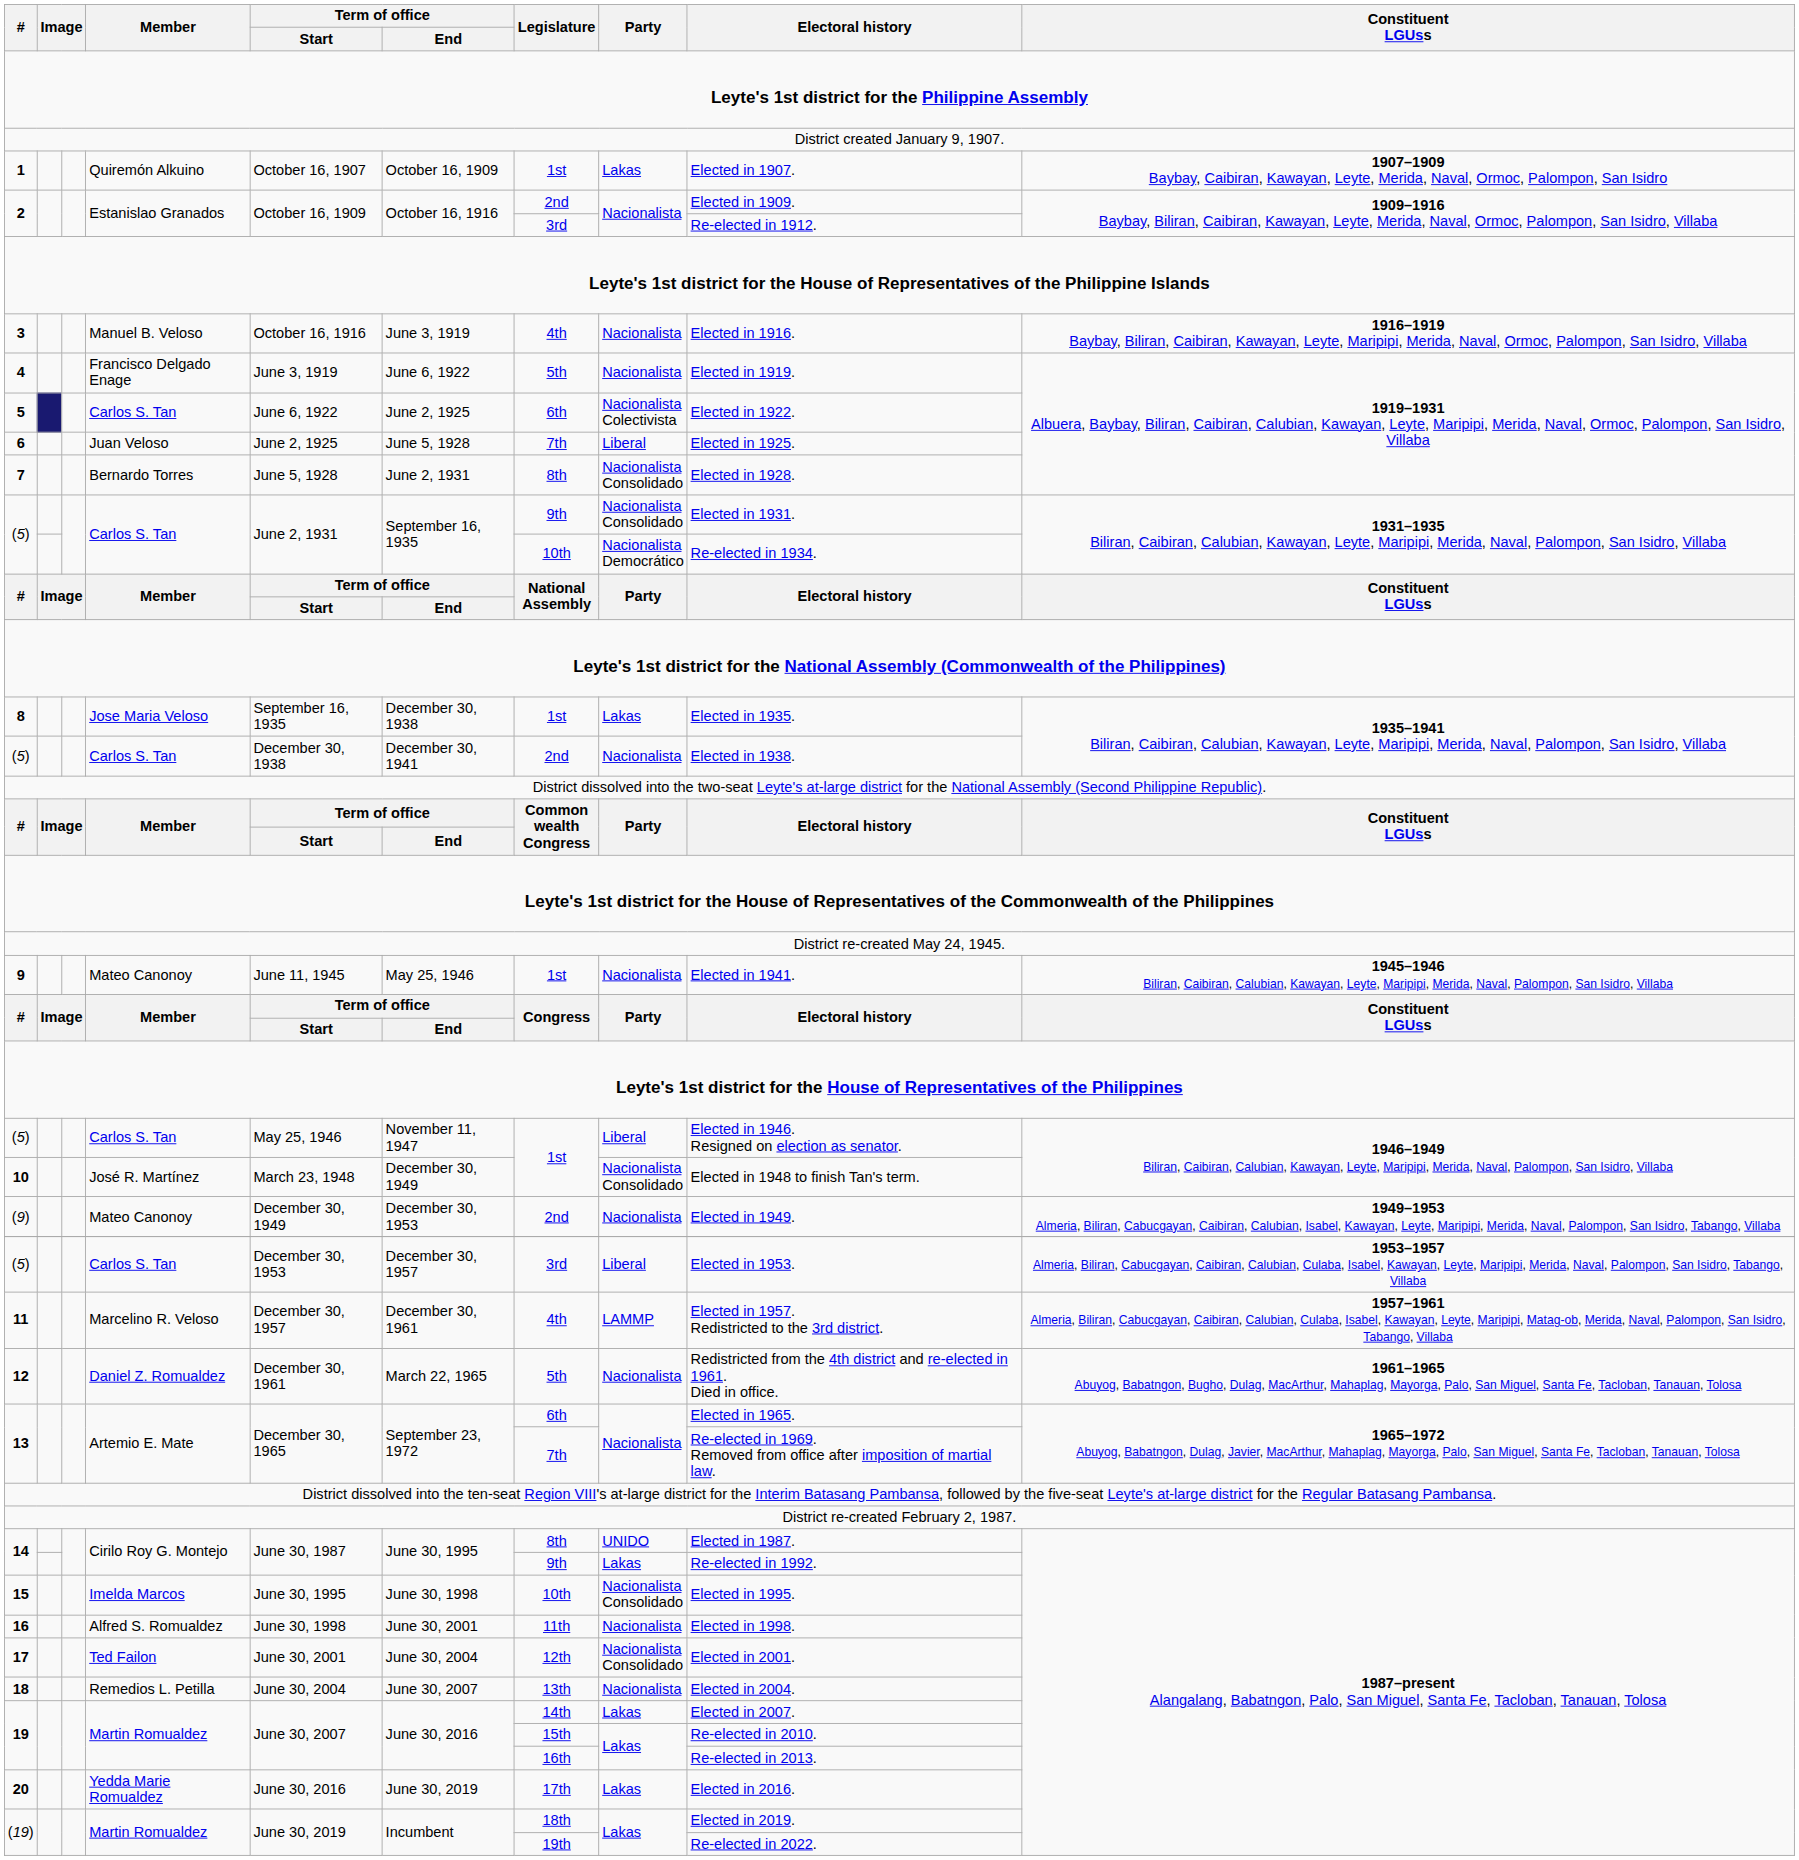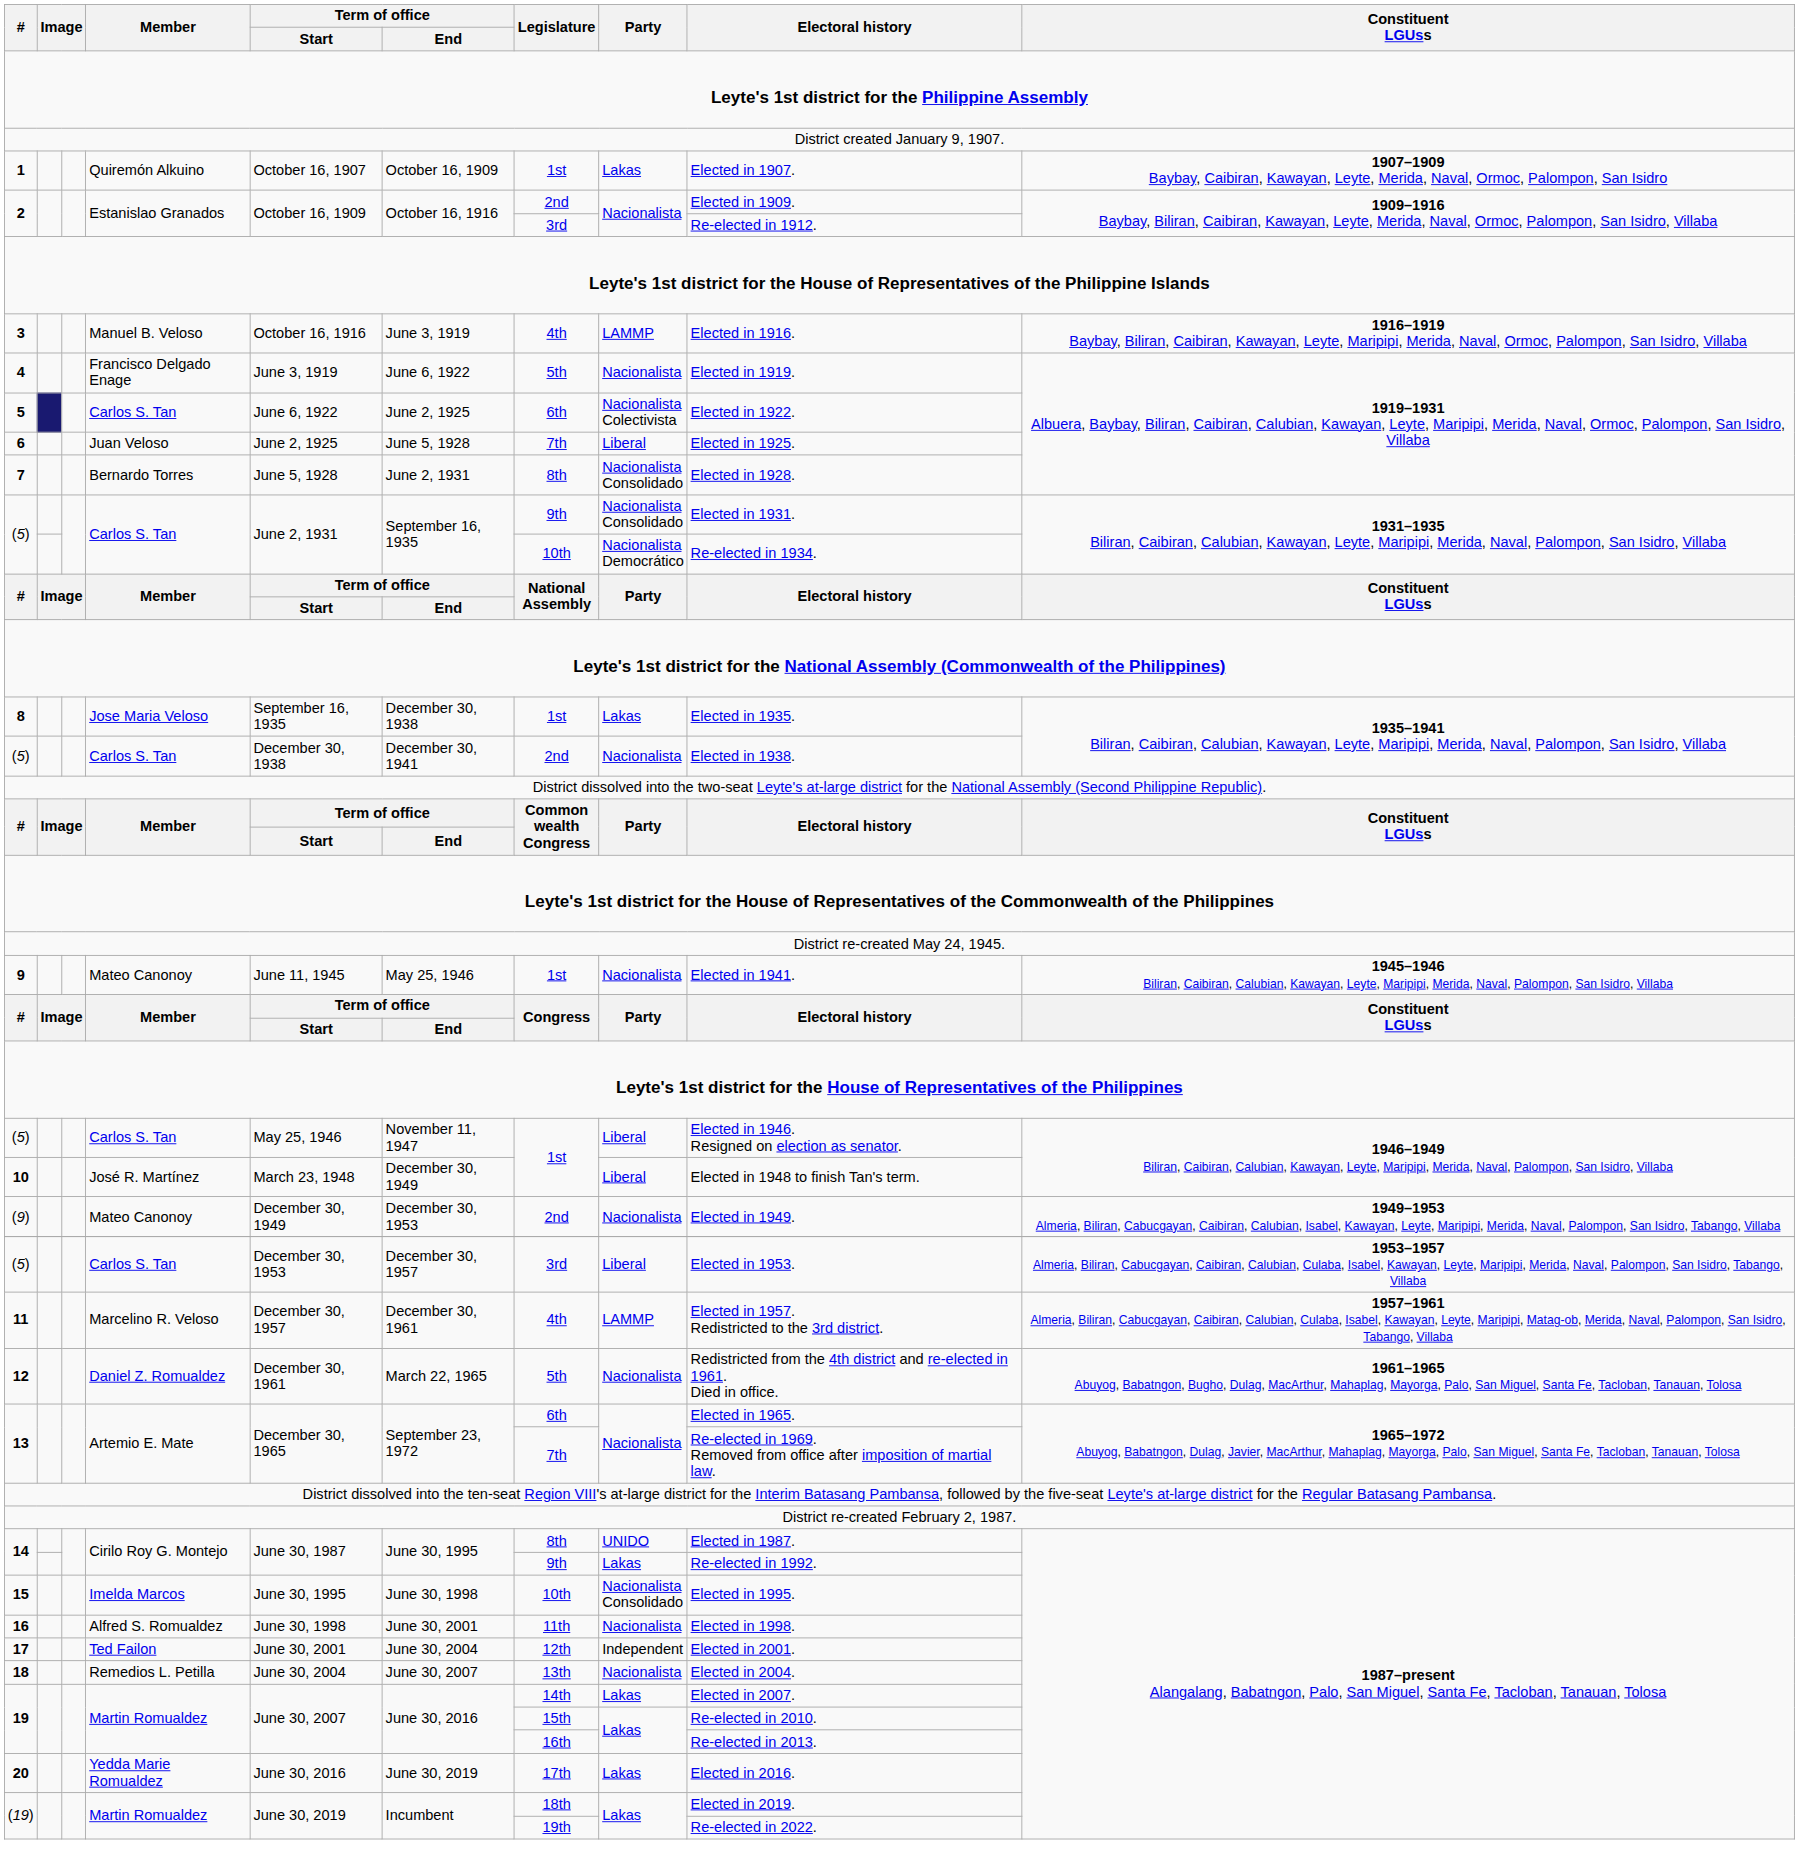(642, 333) Nacionalista -> (628, 333) LAMMP
(643, 1177) Nacionalista Consolidado -> (624, 1177) Liberal
(643, 1657) Nacionalista Consolidado -> (643, 1649) Independent
